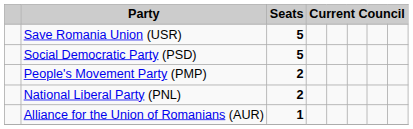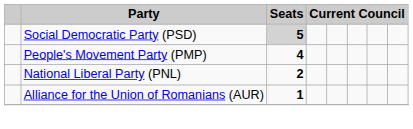- row: (103, 34)
(300, 54) no background -> (300, 34) lightgrey background
(300, 74) 2 -> (300, 54) 4
